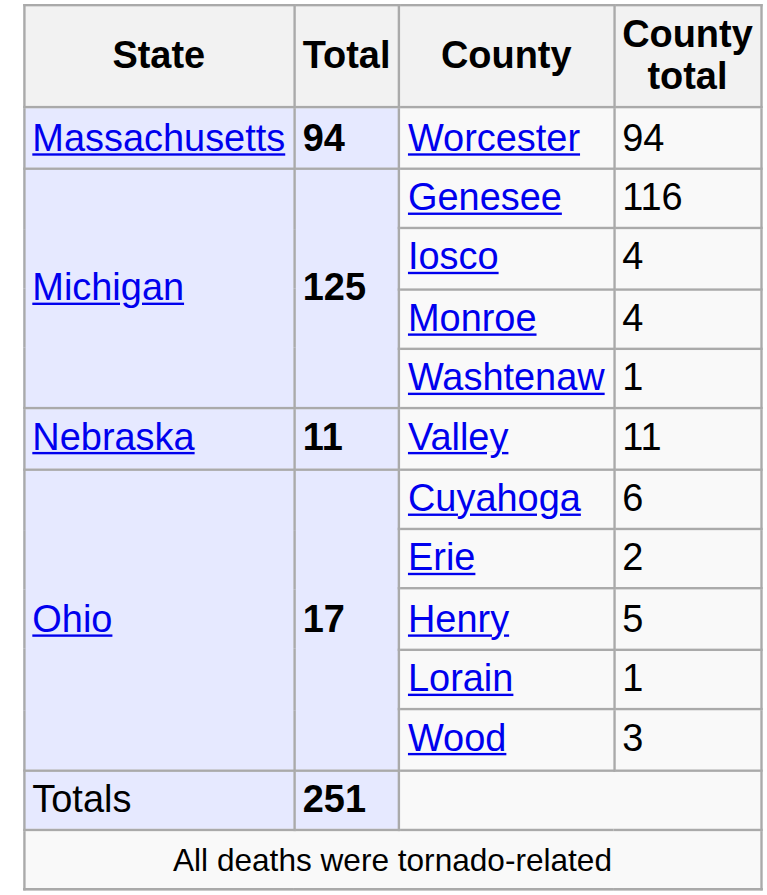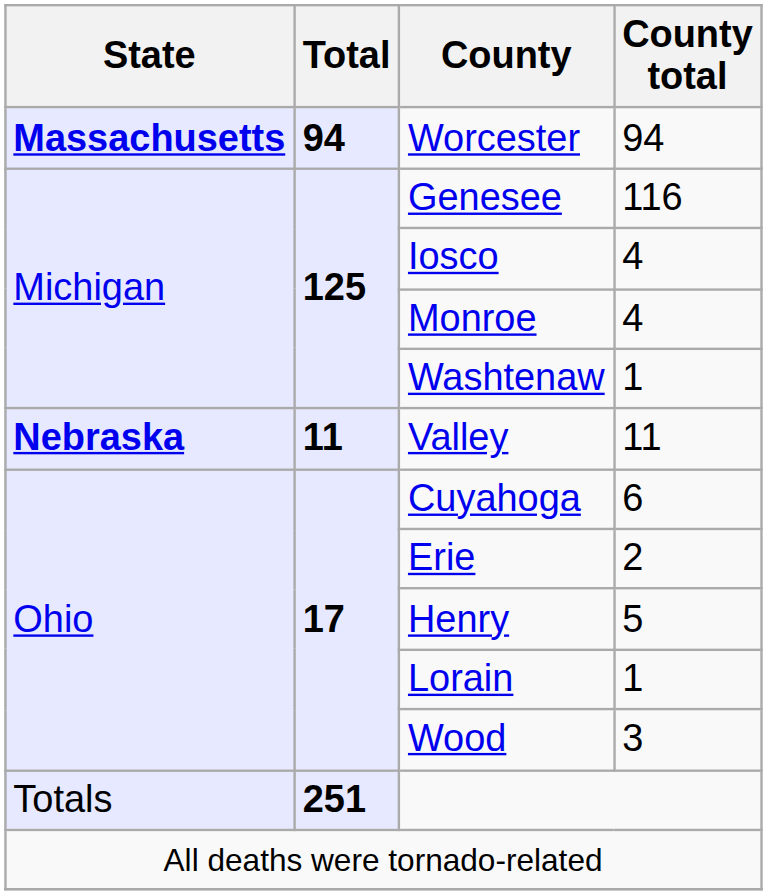(159, 137) normal -> (149, 137) bold
(113, 438) normal -> (99, 438) bold
